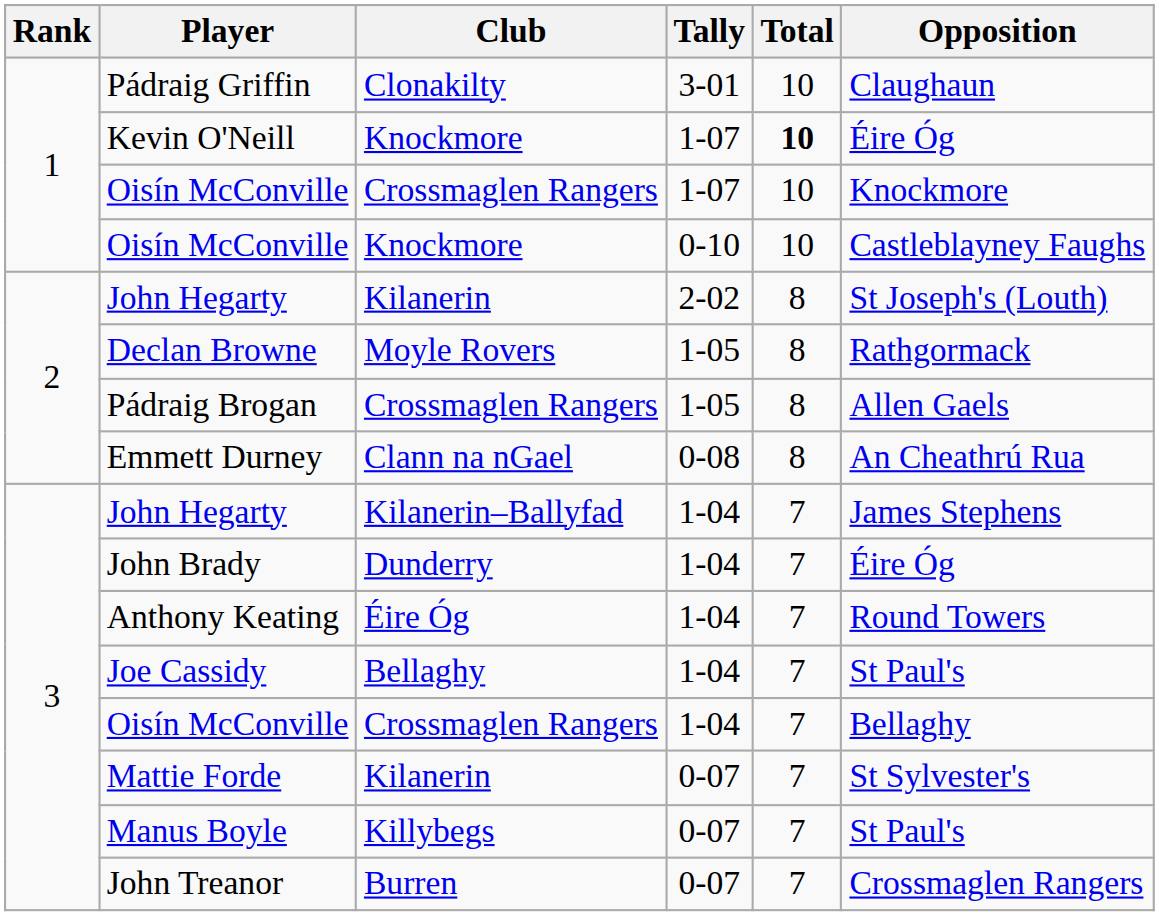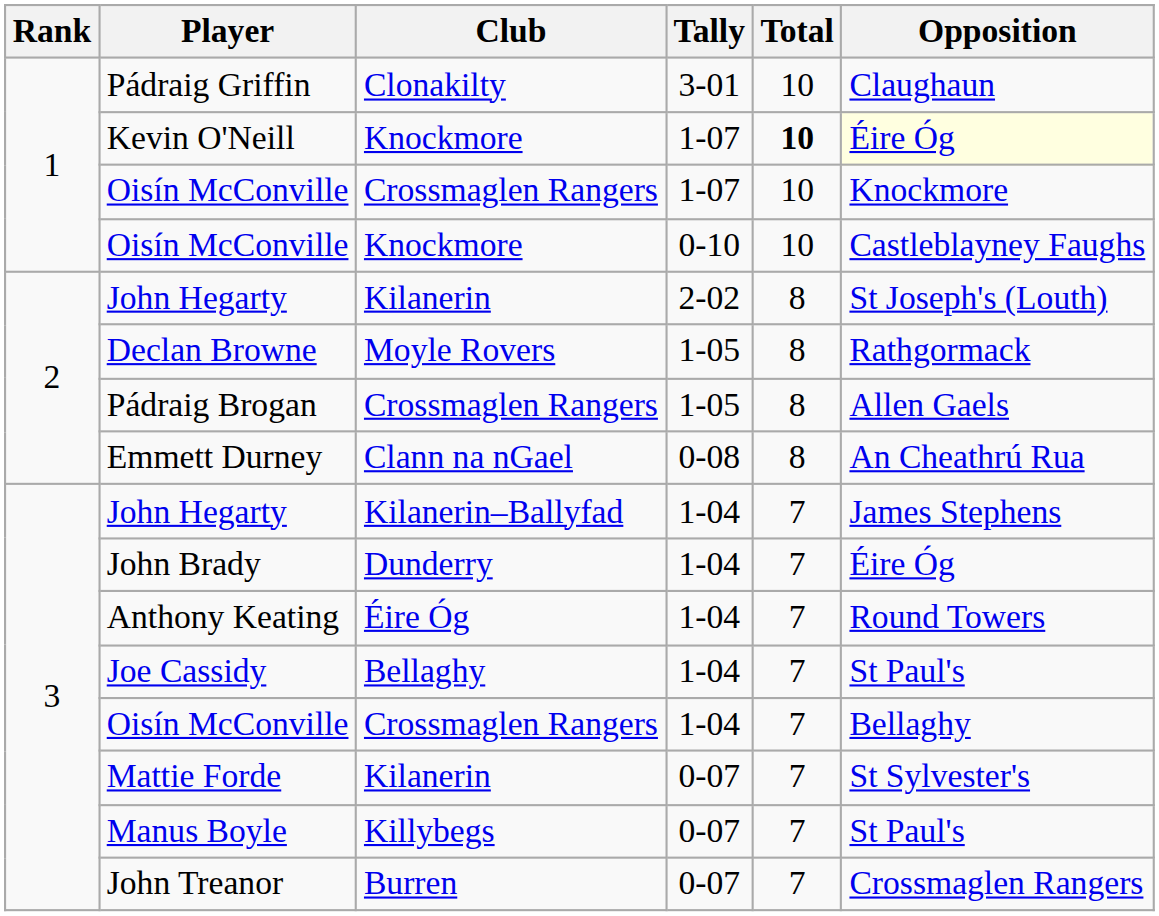(902, 137) no background -> (902, 137) lightyellow background
